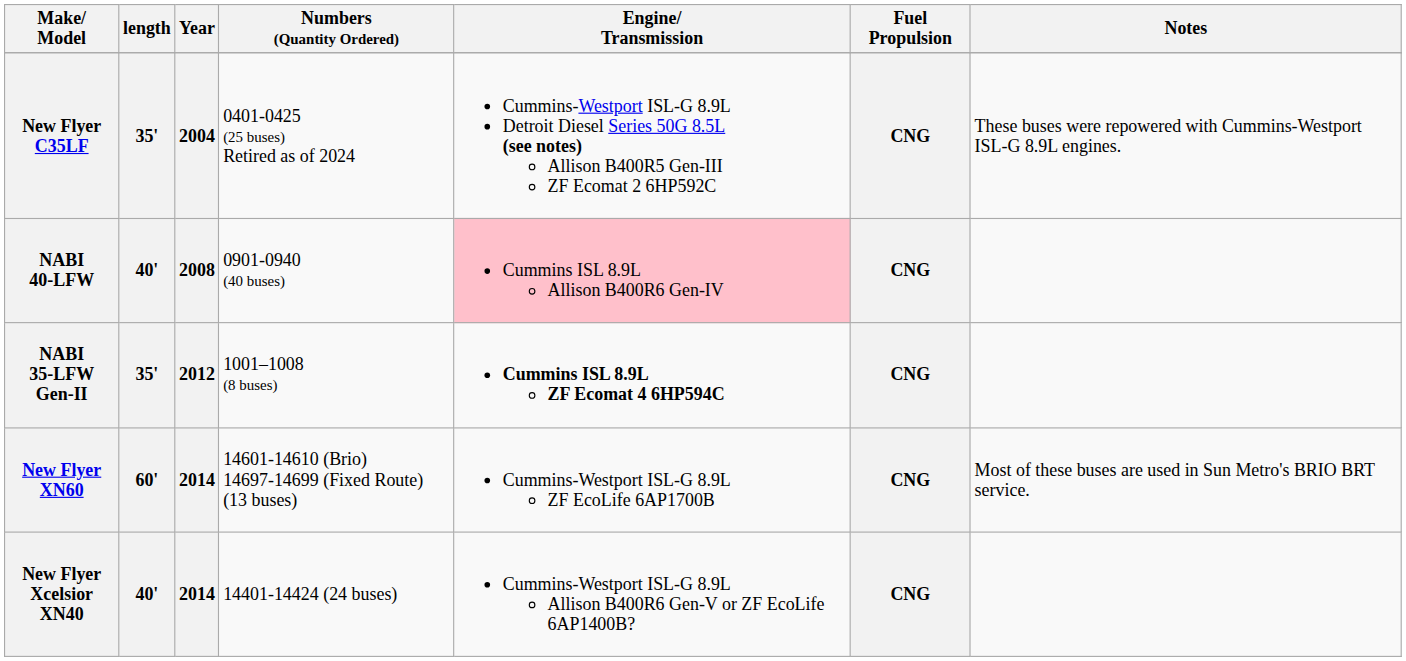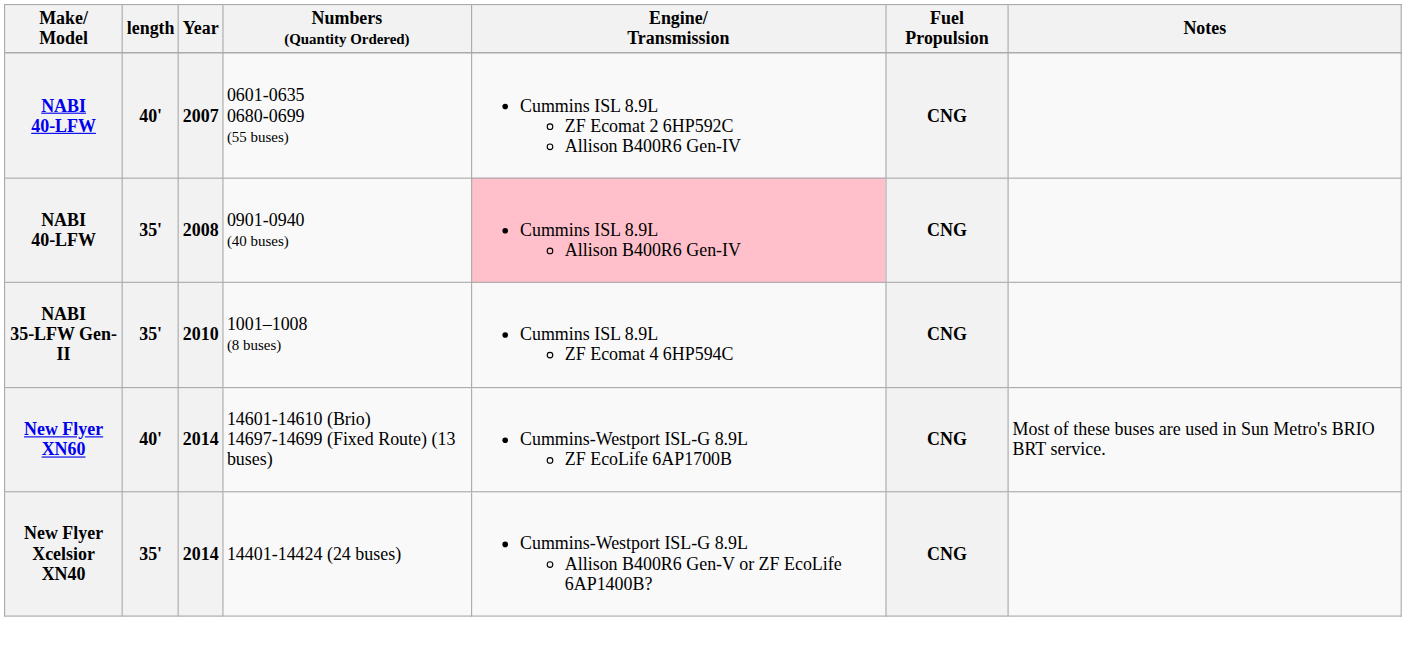- row: (289, 135)
+ row: (266, 115)
(147, 270) 40' -> (151, 230) 35'
(197, 375) 2012 -> (201, 334) 2010
(652, 385) bold -> (678, 345) normal
(147, 479) 60' -> (151, 439) 40'
(147, 594) 40' -> (151, 553) 35'
